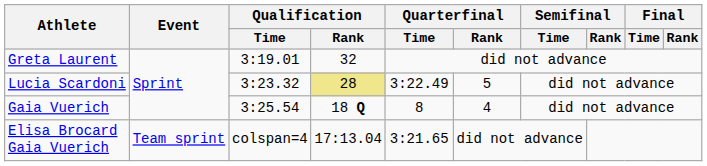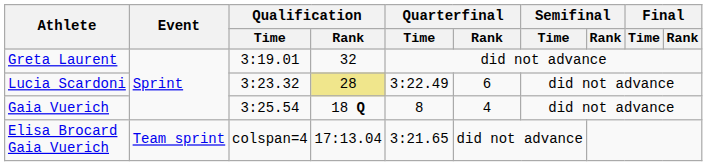(487, 84) 5 -> (487, 84) 6
